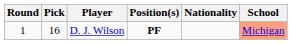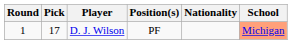(54, 30) 16 -> (54, 30) 17
(154, 30) bold -> (154, 30) normal
